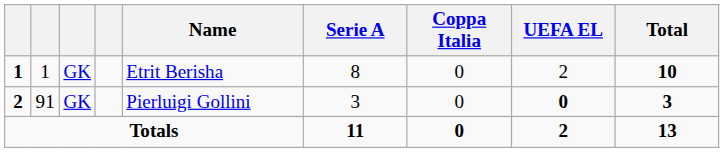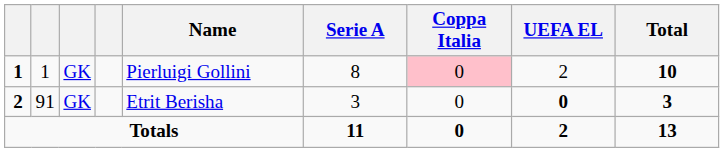(175, 71) Etrit Berisha -> (188, 71) Pierluigi Gollini
(459, 71) no background -> (459, 71) pink background
(188, 101) Pierluigi Gollini -> (175, 101) Etrit Berisha
